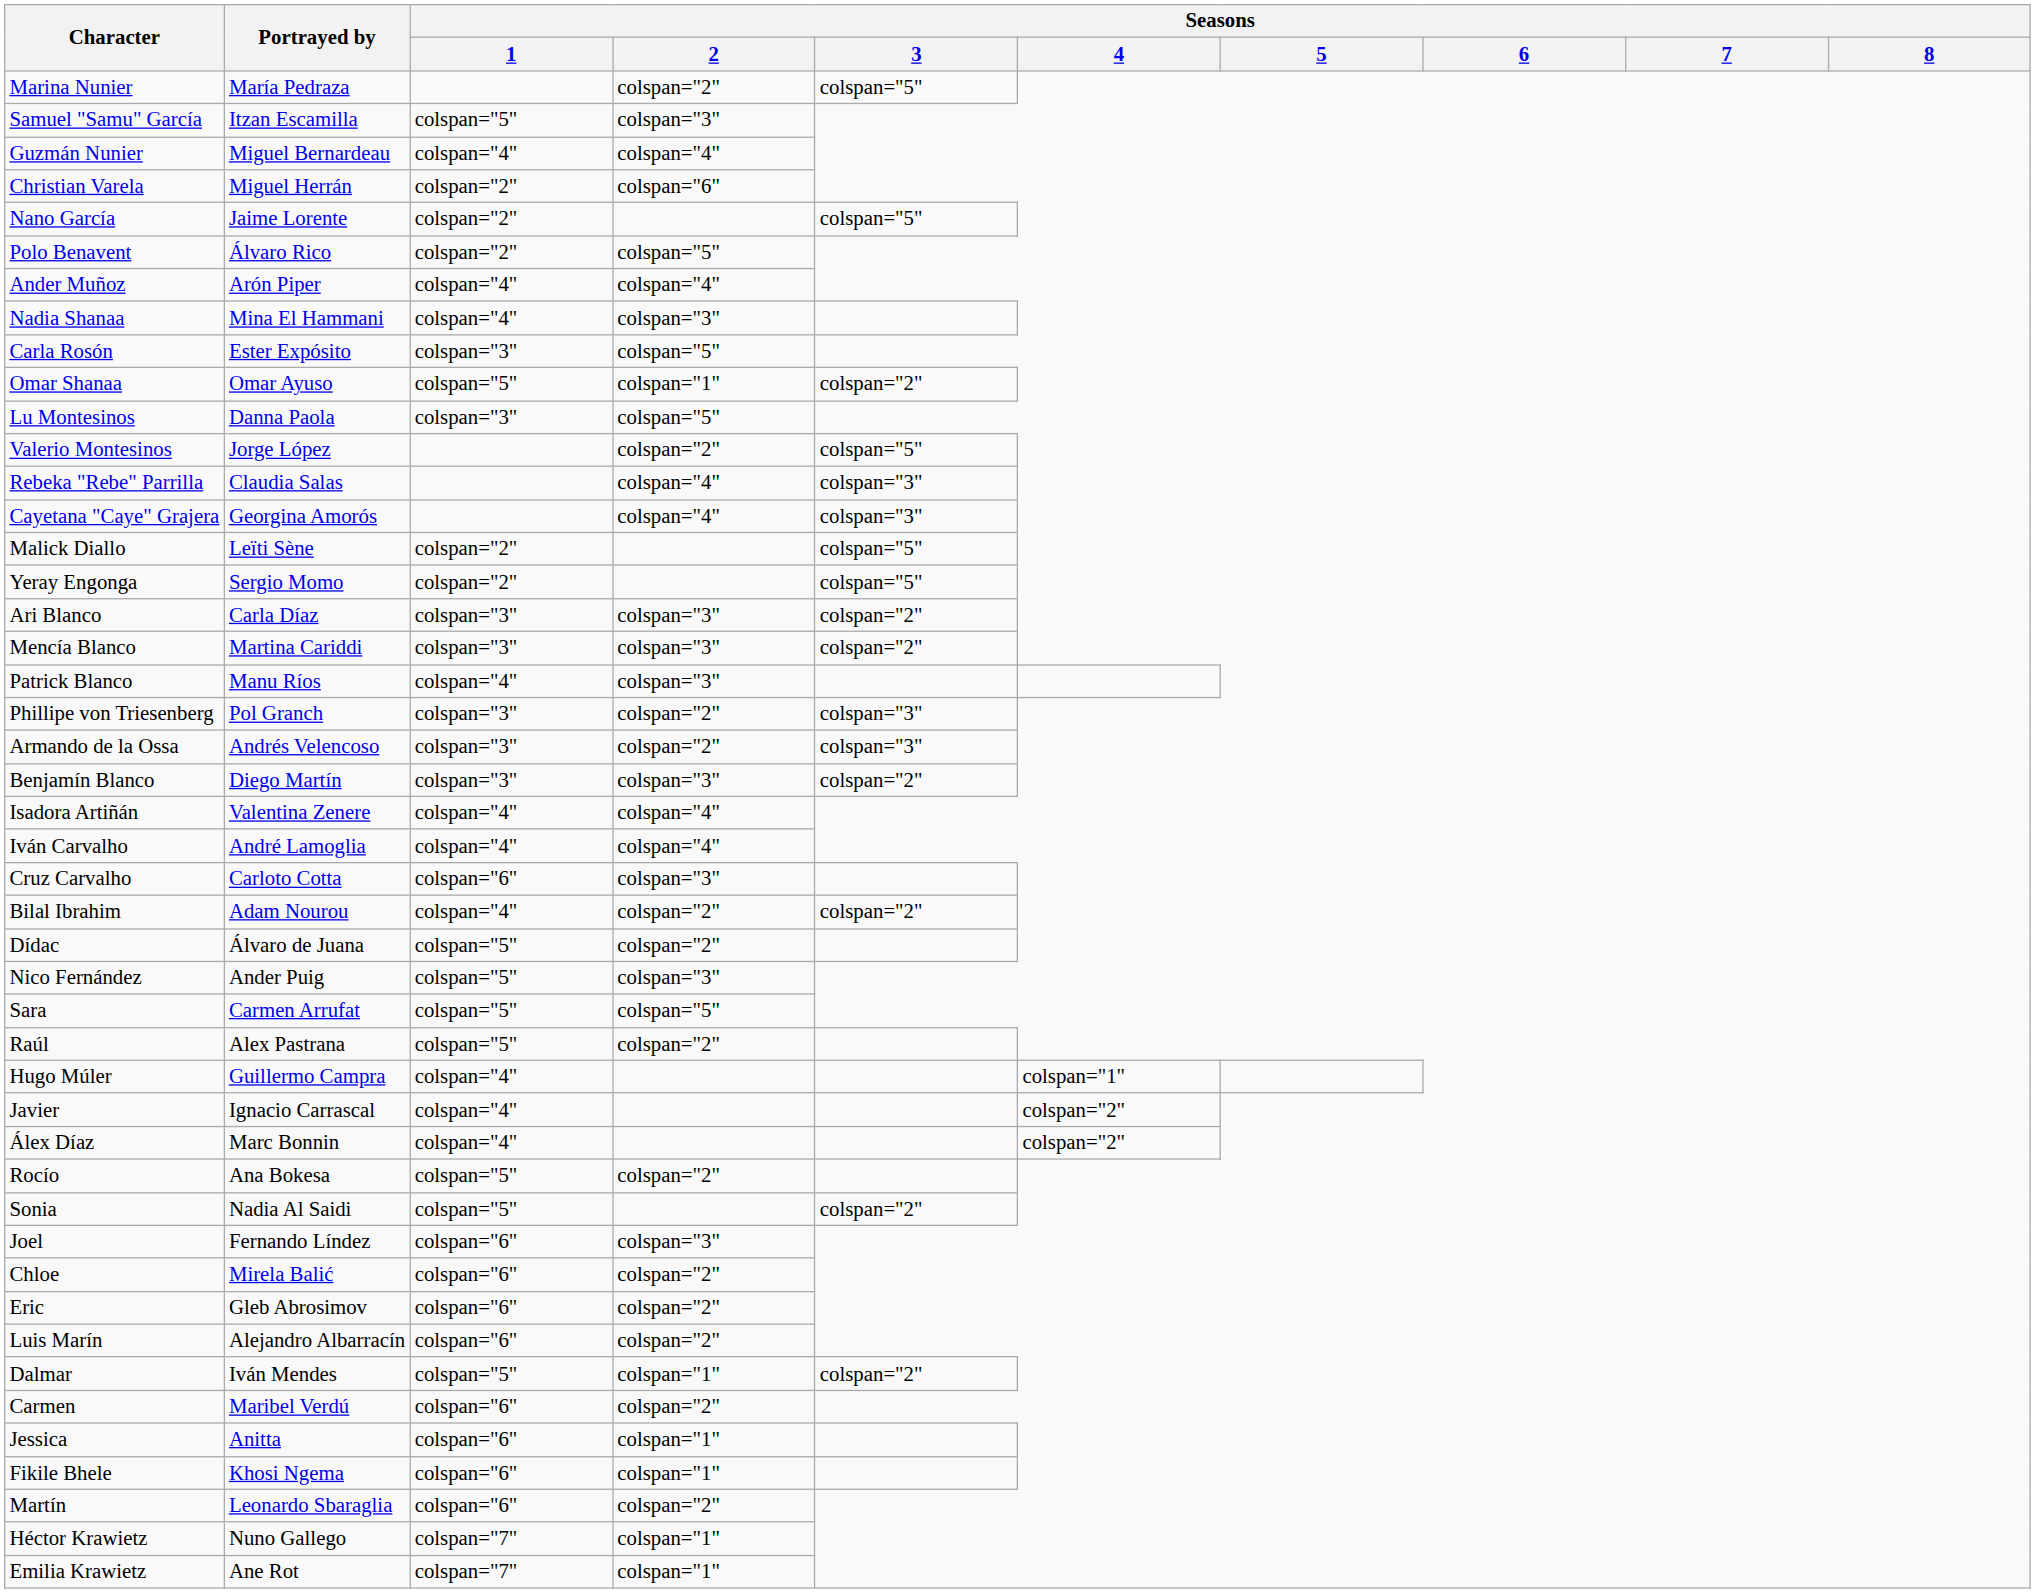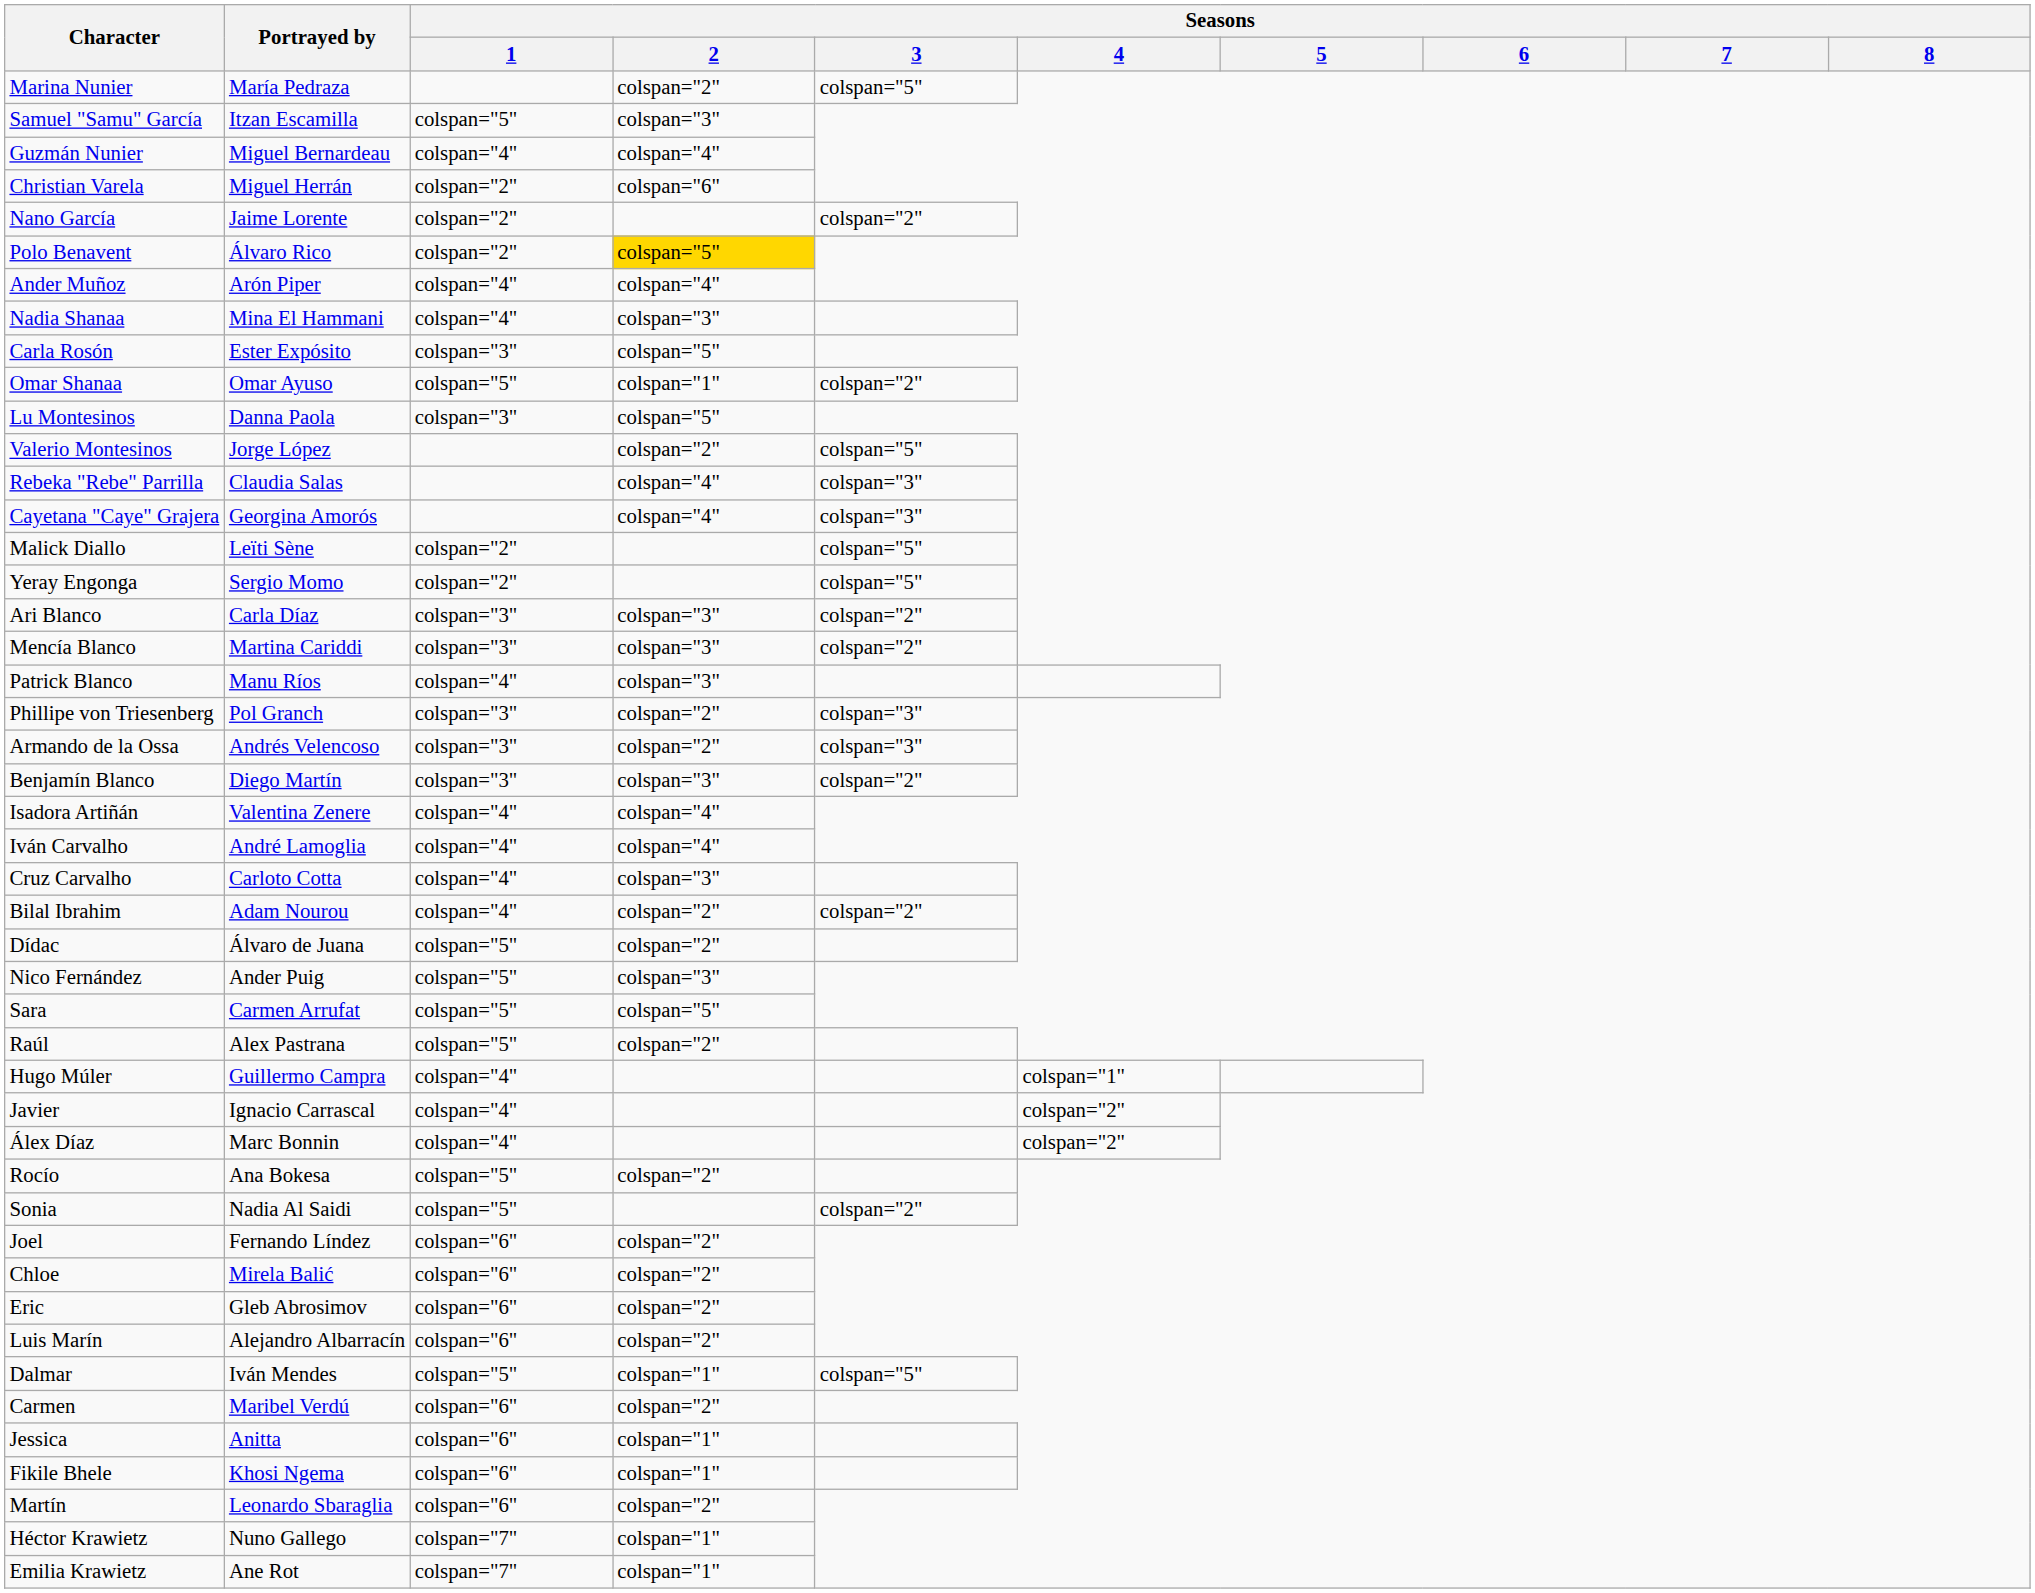(871, 218) colspan="5" -> (871, 218) colspan="2"
(669, 251) no background -> (669, 251) gold background
(466, 878) colspan="6" -> (466, 878) colspan="4"
(669, 1241) colspan="3" -> (669, 1241) colspan="2"
(871, 1373) colspan="2" -> (871, 1373) colspan="5"
